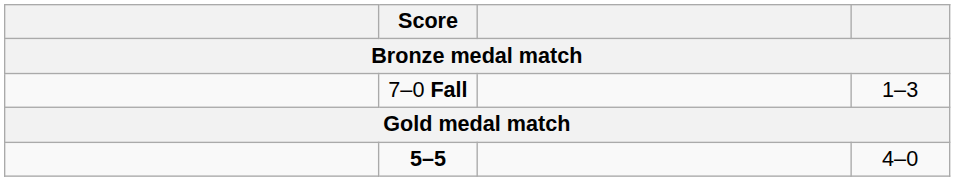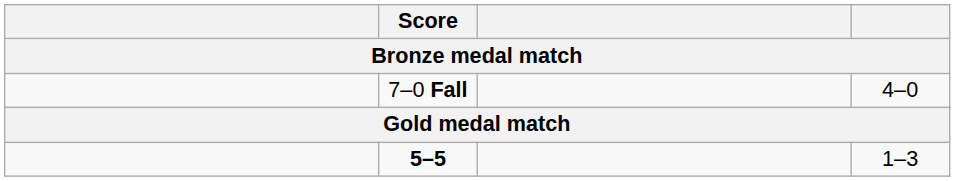(900, 90) 1–3 -> (900, 90) 4–0
(900, 158) 4–0 -> (900, 158) 1–3
